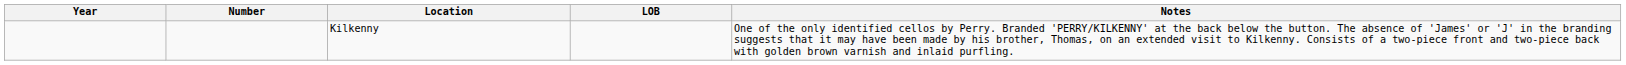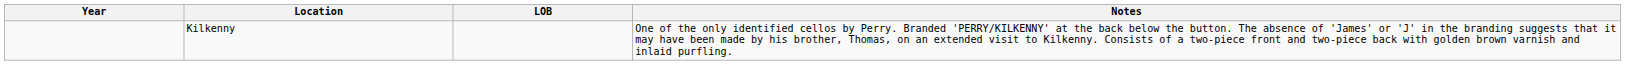- column: (247, 13)
